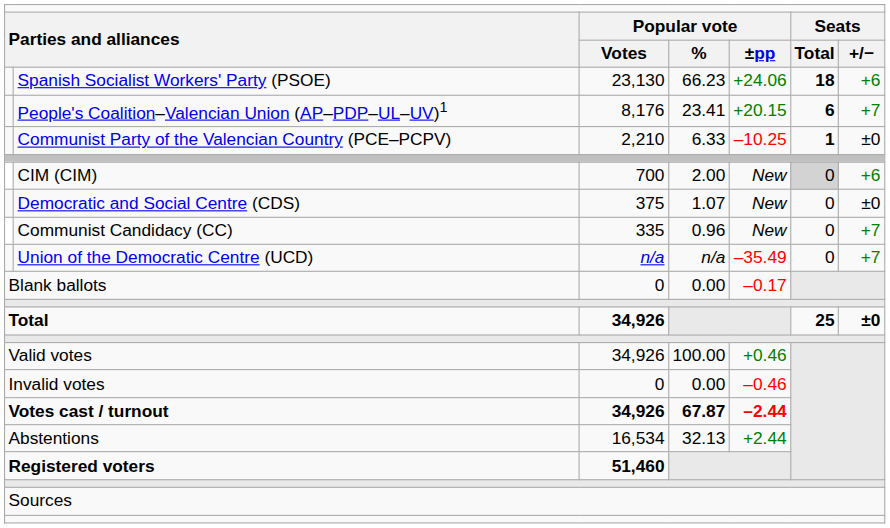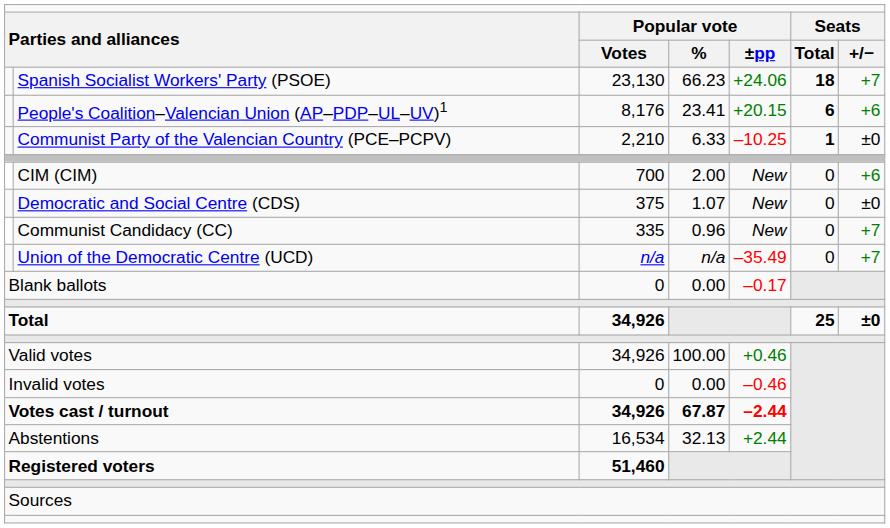(870, 80) +6 -> (870, 80) +7
(870, 110) +7 -> (870, 110) +6
(830, 175) lightgrey background -> (830, 175) no background
